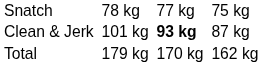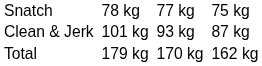(177, 32) bold -> (176, 32) normal
